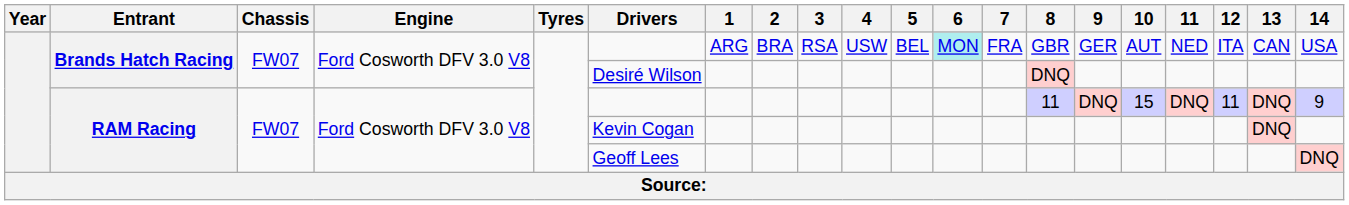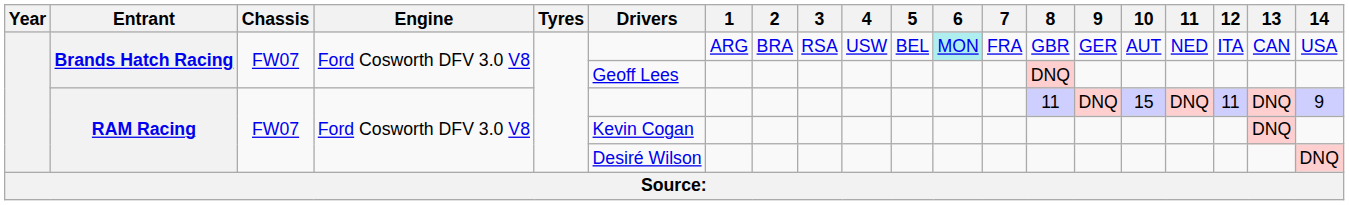(647, 74) Desiré Wilson -> (636, 74) Geoff Lees
(636, 158) Geoff Lees -> (647, 158) Desiré Wilson
